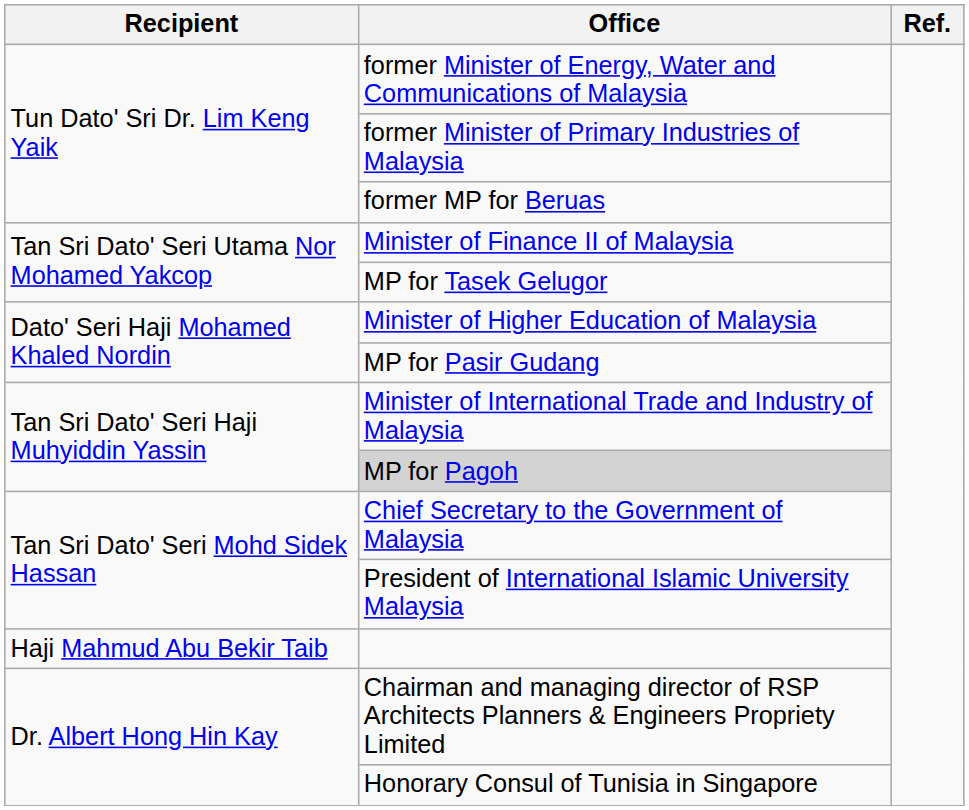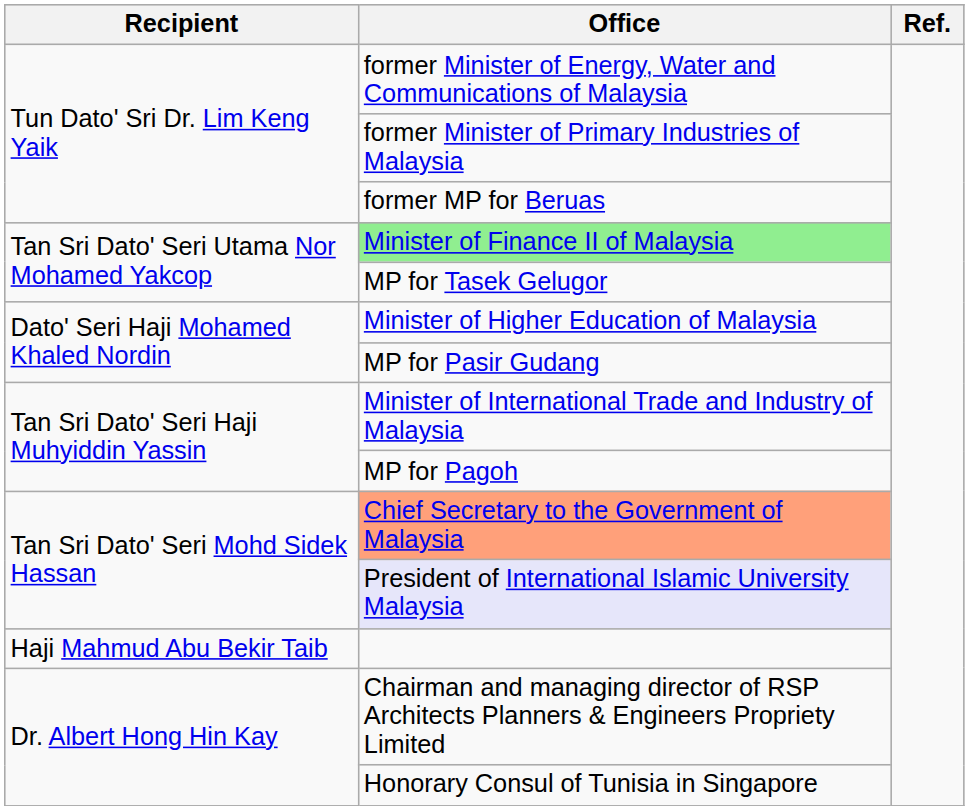(549, 241) no background -> (549, 241) lightgreen background
(441, 470) lightgrey background -> (441, 470) no background
(573, 525) no background -> (573, 525) lightsalmon background
(606, 593) no background -> (606, 593) lavender background
